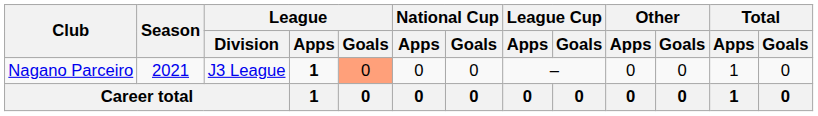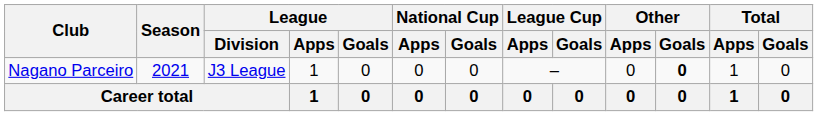(314, 70) bold -> (314, 70) normal
(366, 70) lightsalmon background -> (366, 70) no background
(682, 70) normal -> (682, 70) bold
